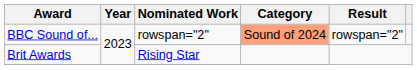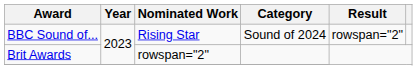(173, 34) rowspan="2" -> (169, 34) Rising Star
(285, 34) lightsalmon background -> (285, 34) no background
(169, 54) Rising Star -> (173, 54) rowspan="2"
